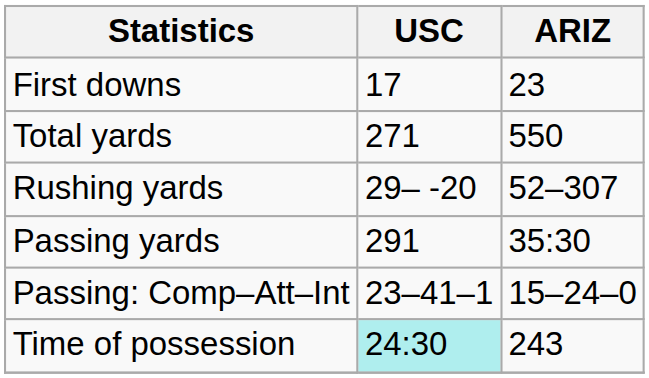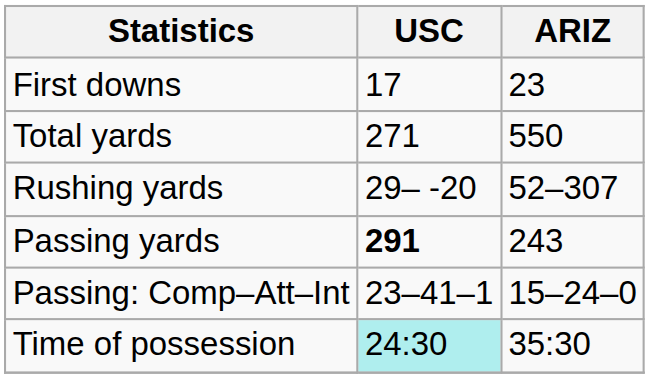(392, 240) normal -> (392, 240) bold
(550, 240) 35:30 -> (536, 240) 243
(536, 345) 243 -> (550, 345) 35:30
